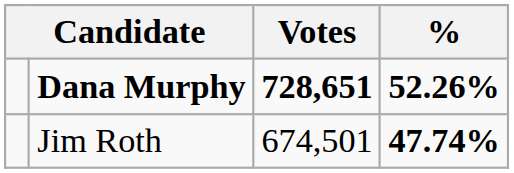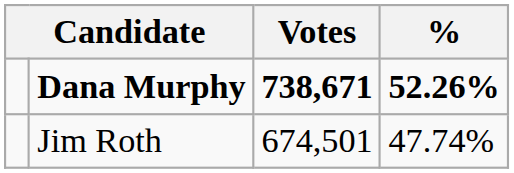(317, 85) 728,651 -> (317, 85) 738,671
(444, 140) bold -> (441, 140) normal
